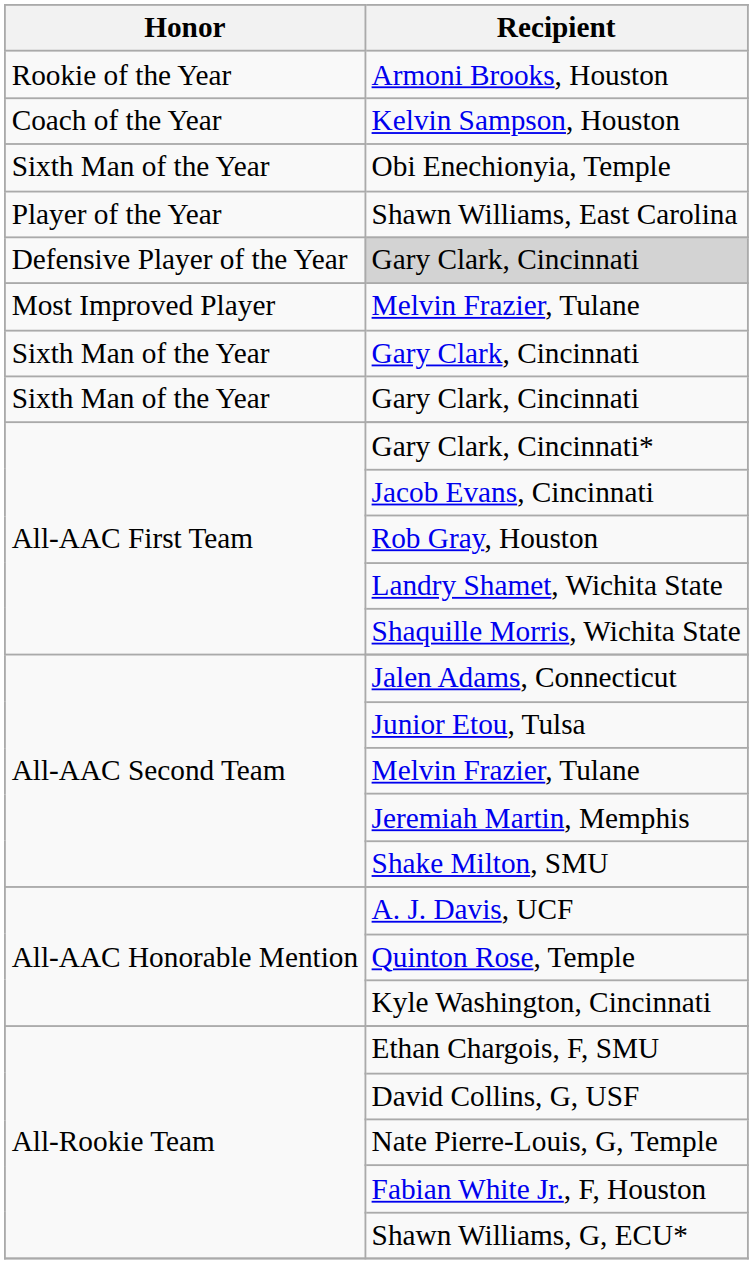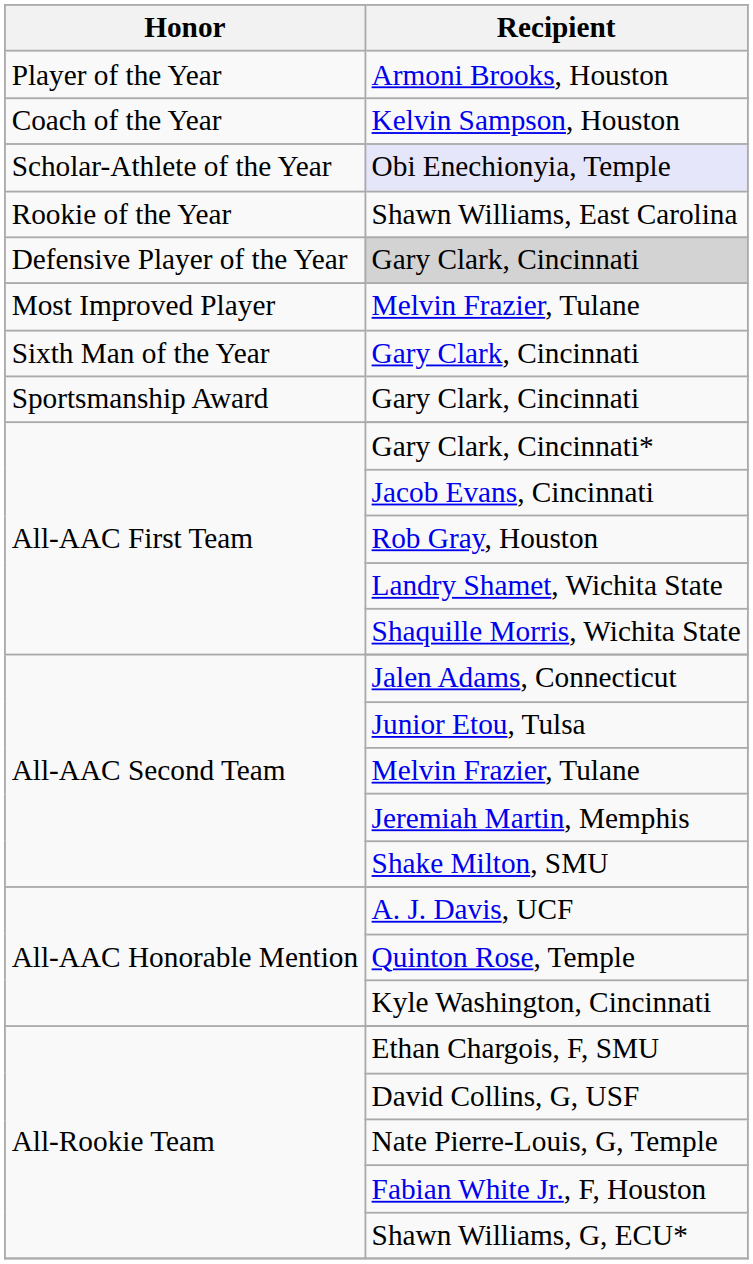(121, 74) Rookie of the Year -> (117, 74) Player of the Year
(141, 167) Sixth Man of the Year -> (172, 167) Scholar-Athlete of the Year
(521, 167) no background -> (521, 167) lavender background
(117, 213) Player of the Year -> (121, 213) Rookie of the Year
(141, 399) Sixth Man of the Year -> (140, 399) Sportsmanship Award
